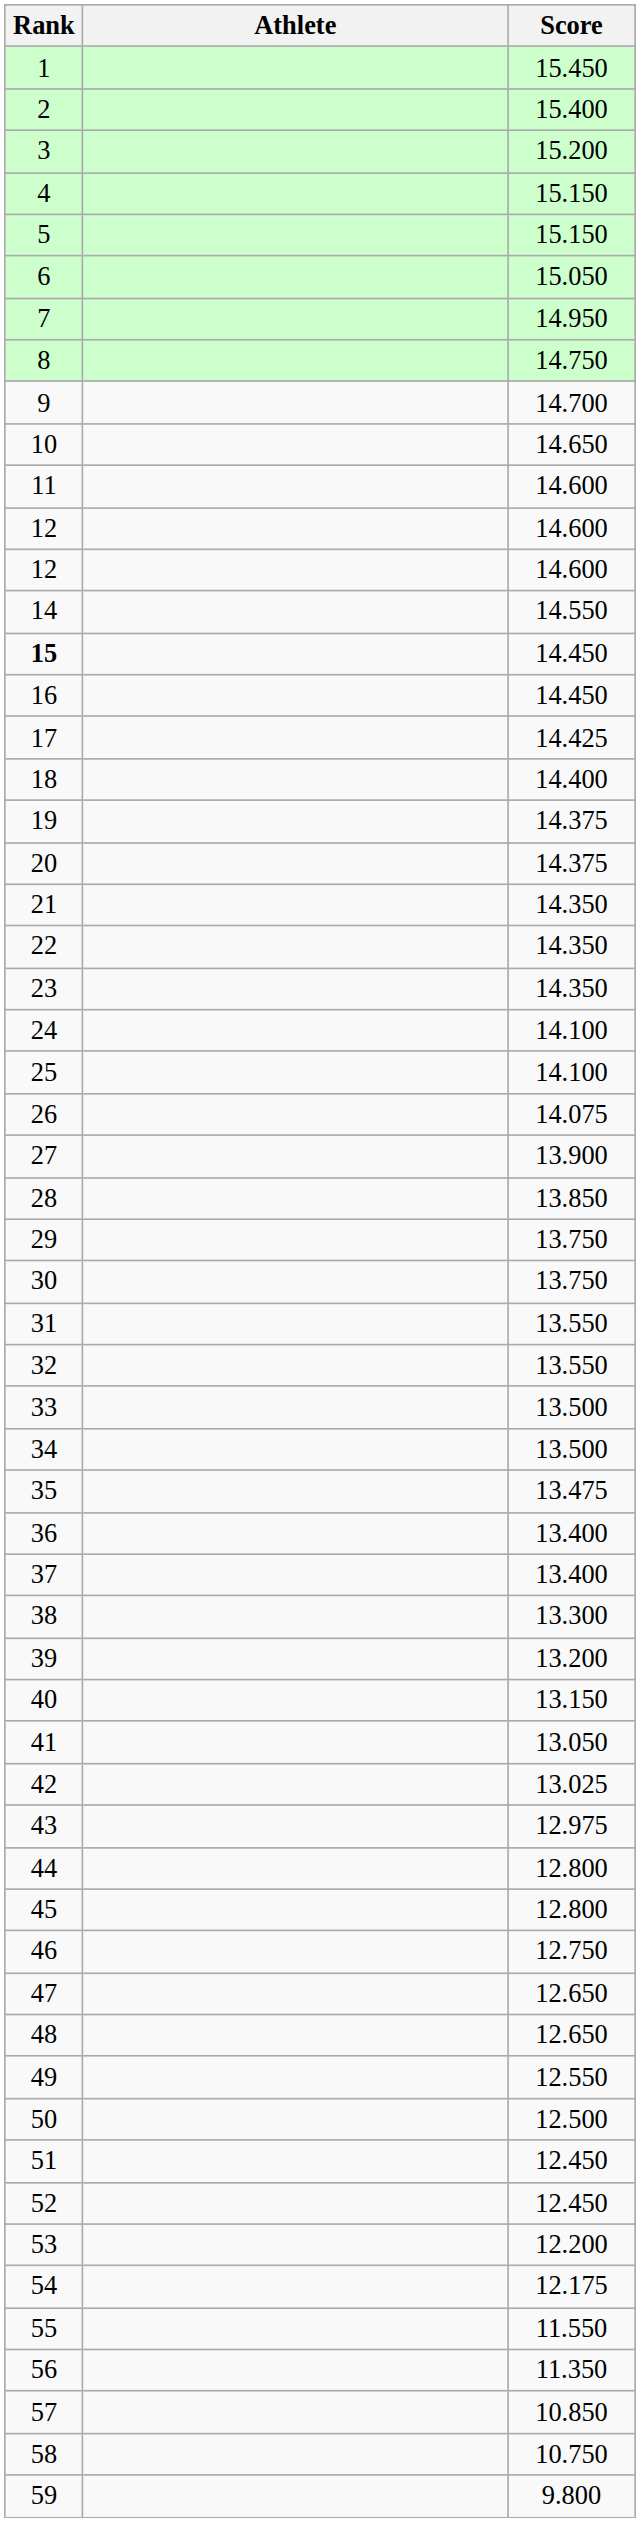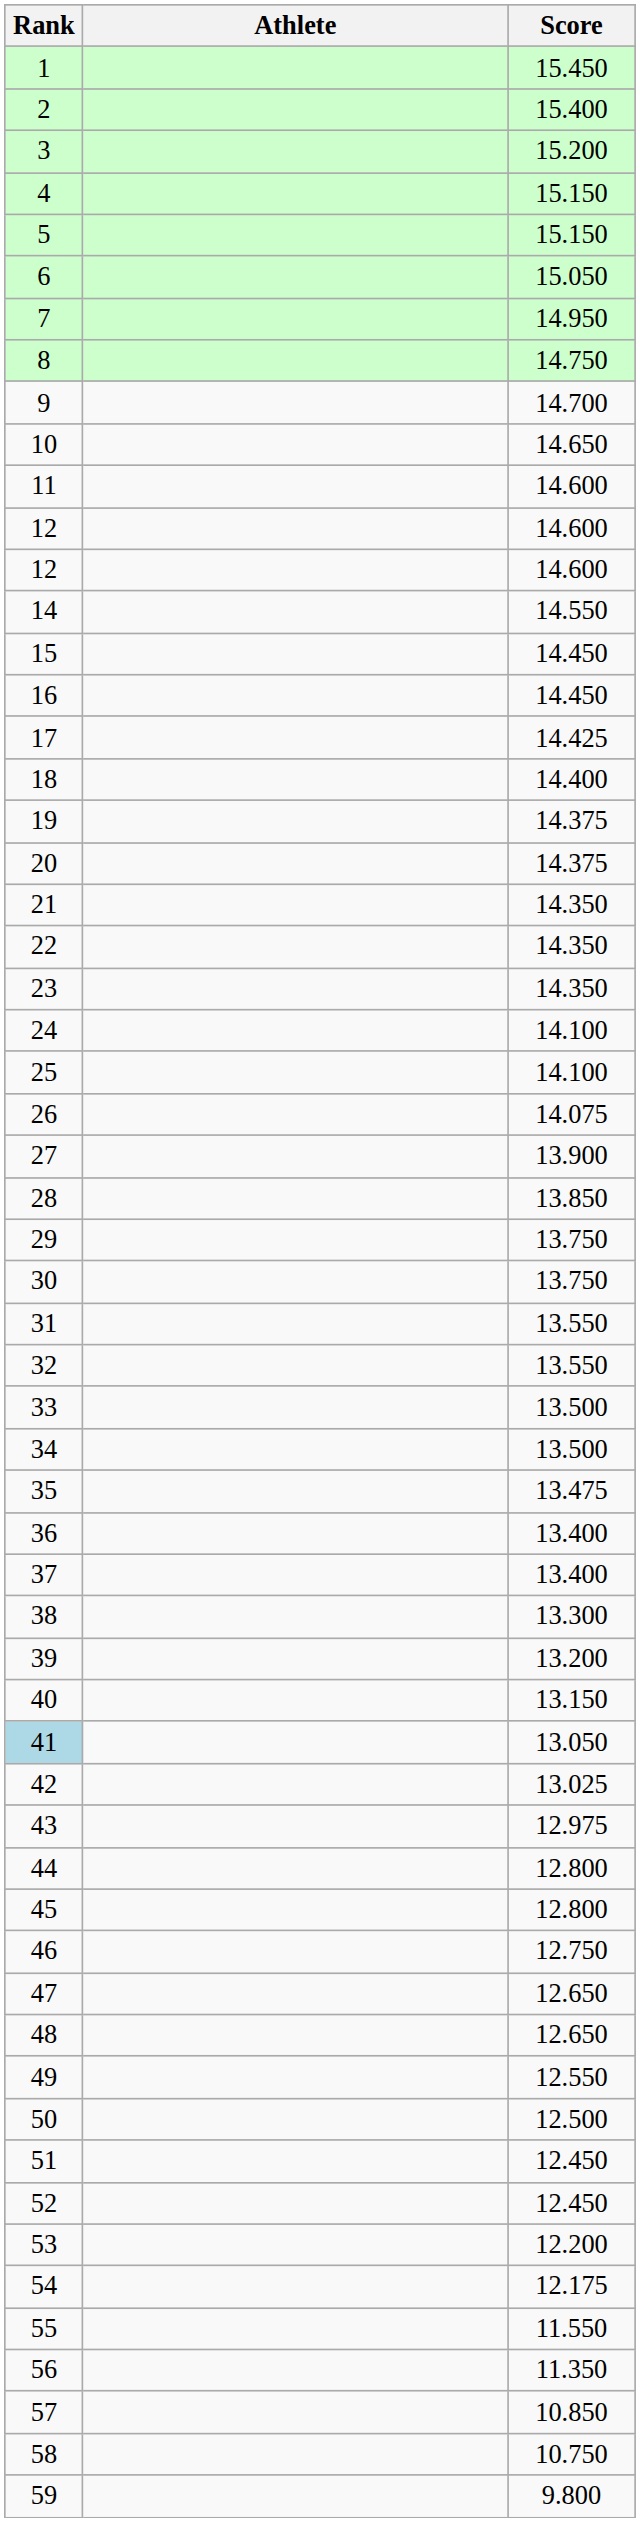(44, 653) bold -> (44, 653) normal
(44, 1742) no background -> (44, 1742) lightblue background
